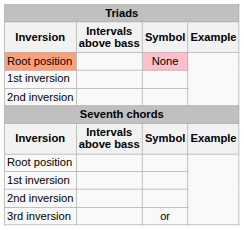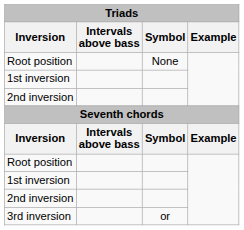(40, 61) lightsalmon background -> (40, 61) no background
(165, 61) pink background -> (165, 61) no background
